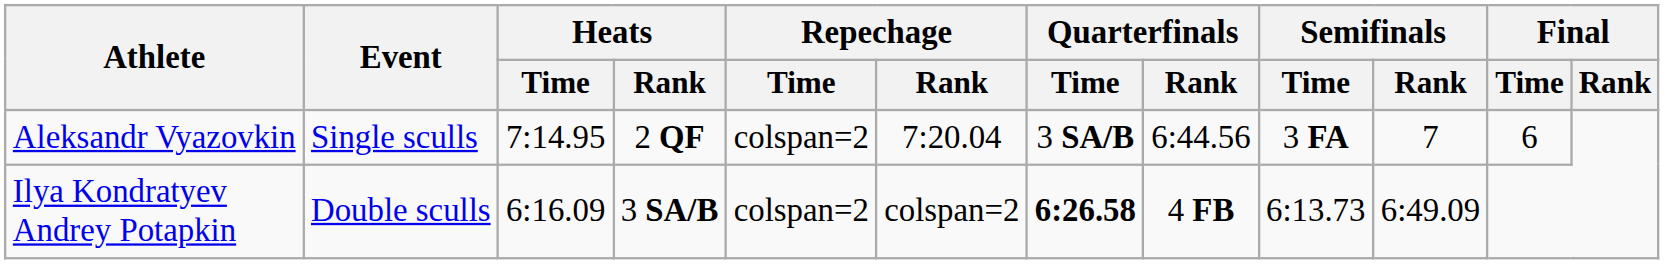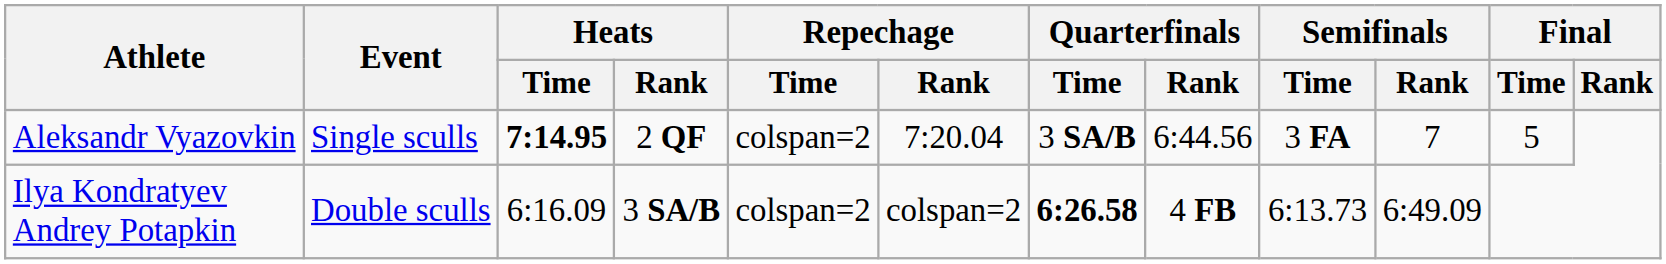(556, 137) normal -> (557, 137) bold
(1530, 137) 6 -> (1531, 137) 5
